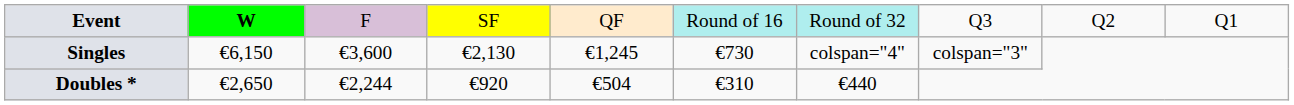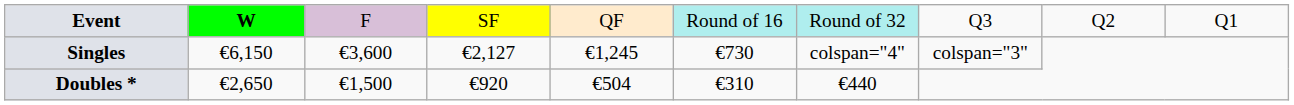(489, 52) €2,130 -> (489, 52) €2,127
(366, 84) €2,244 -> (366, 84) €1,500
